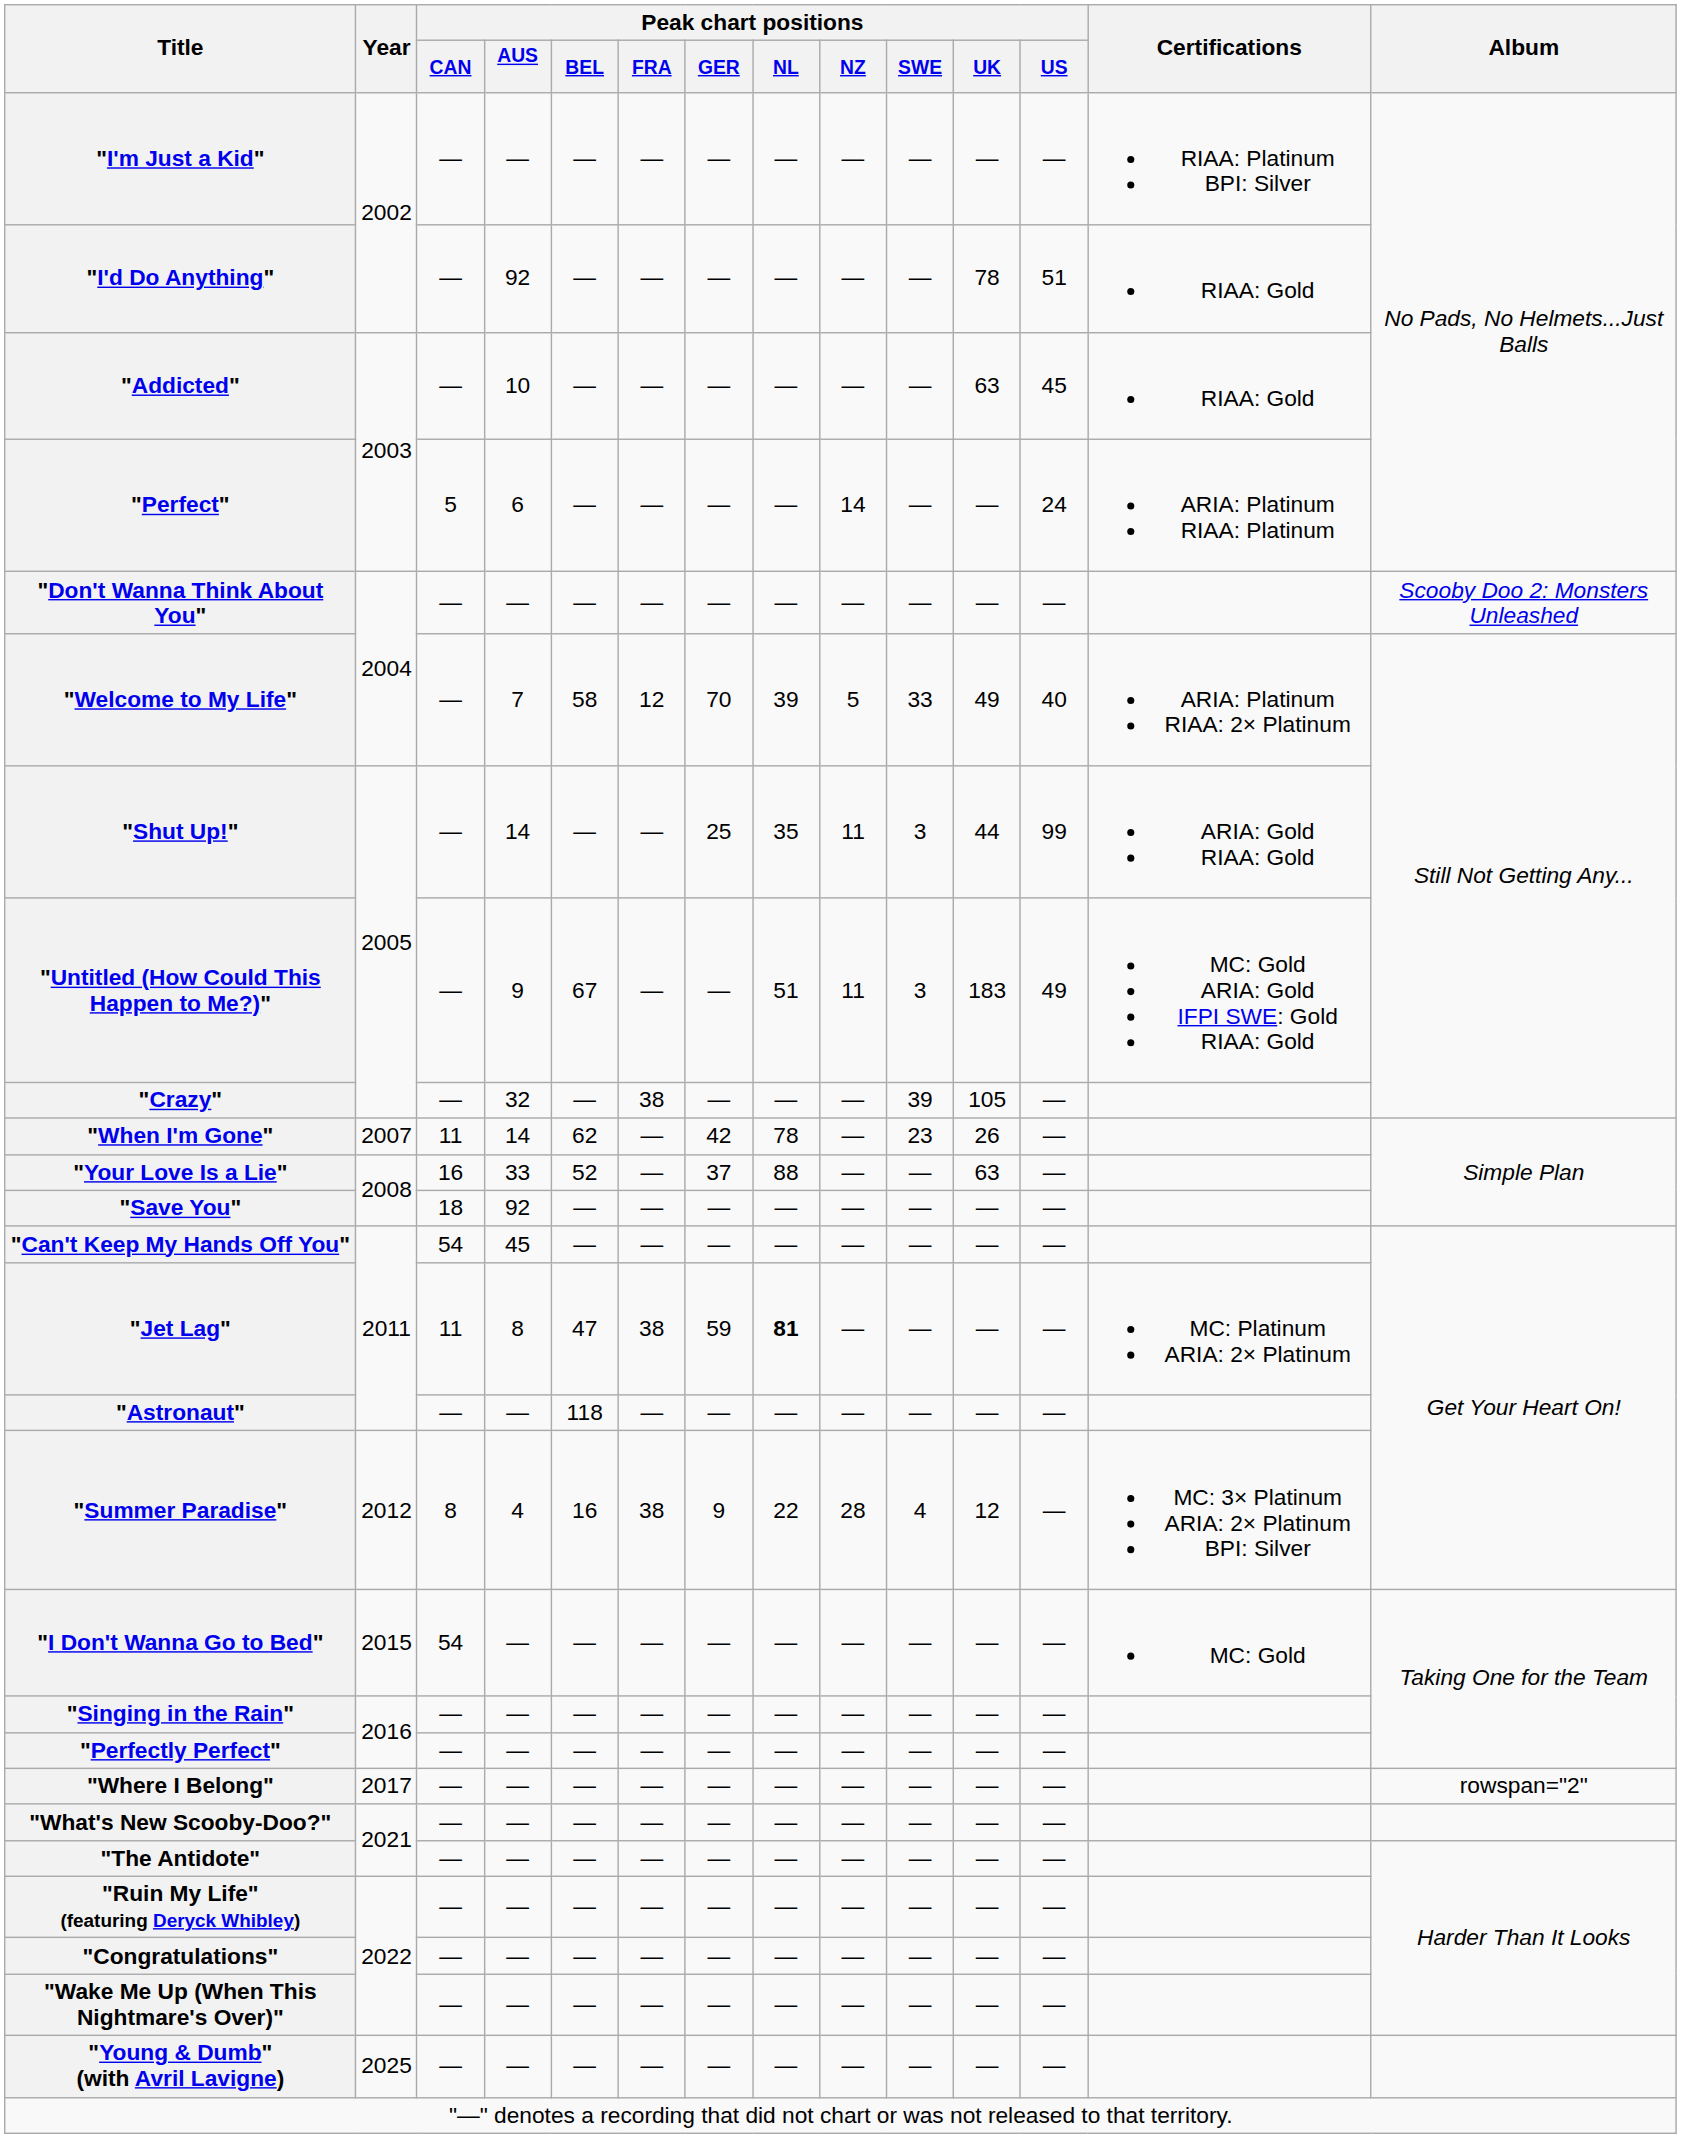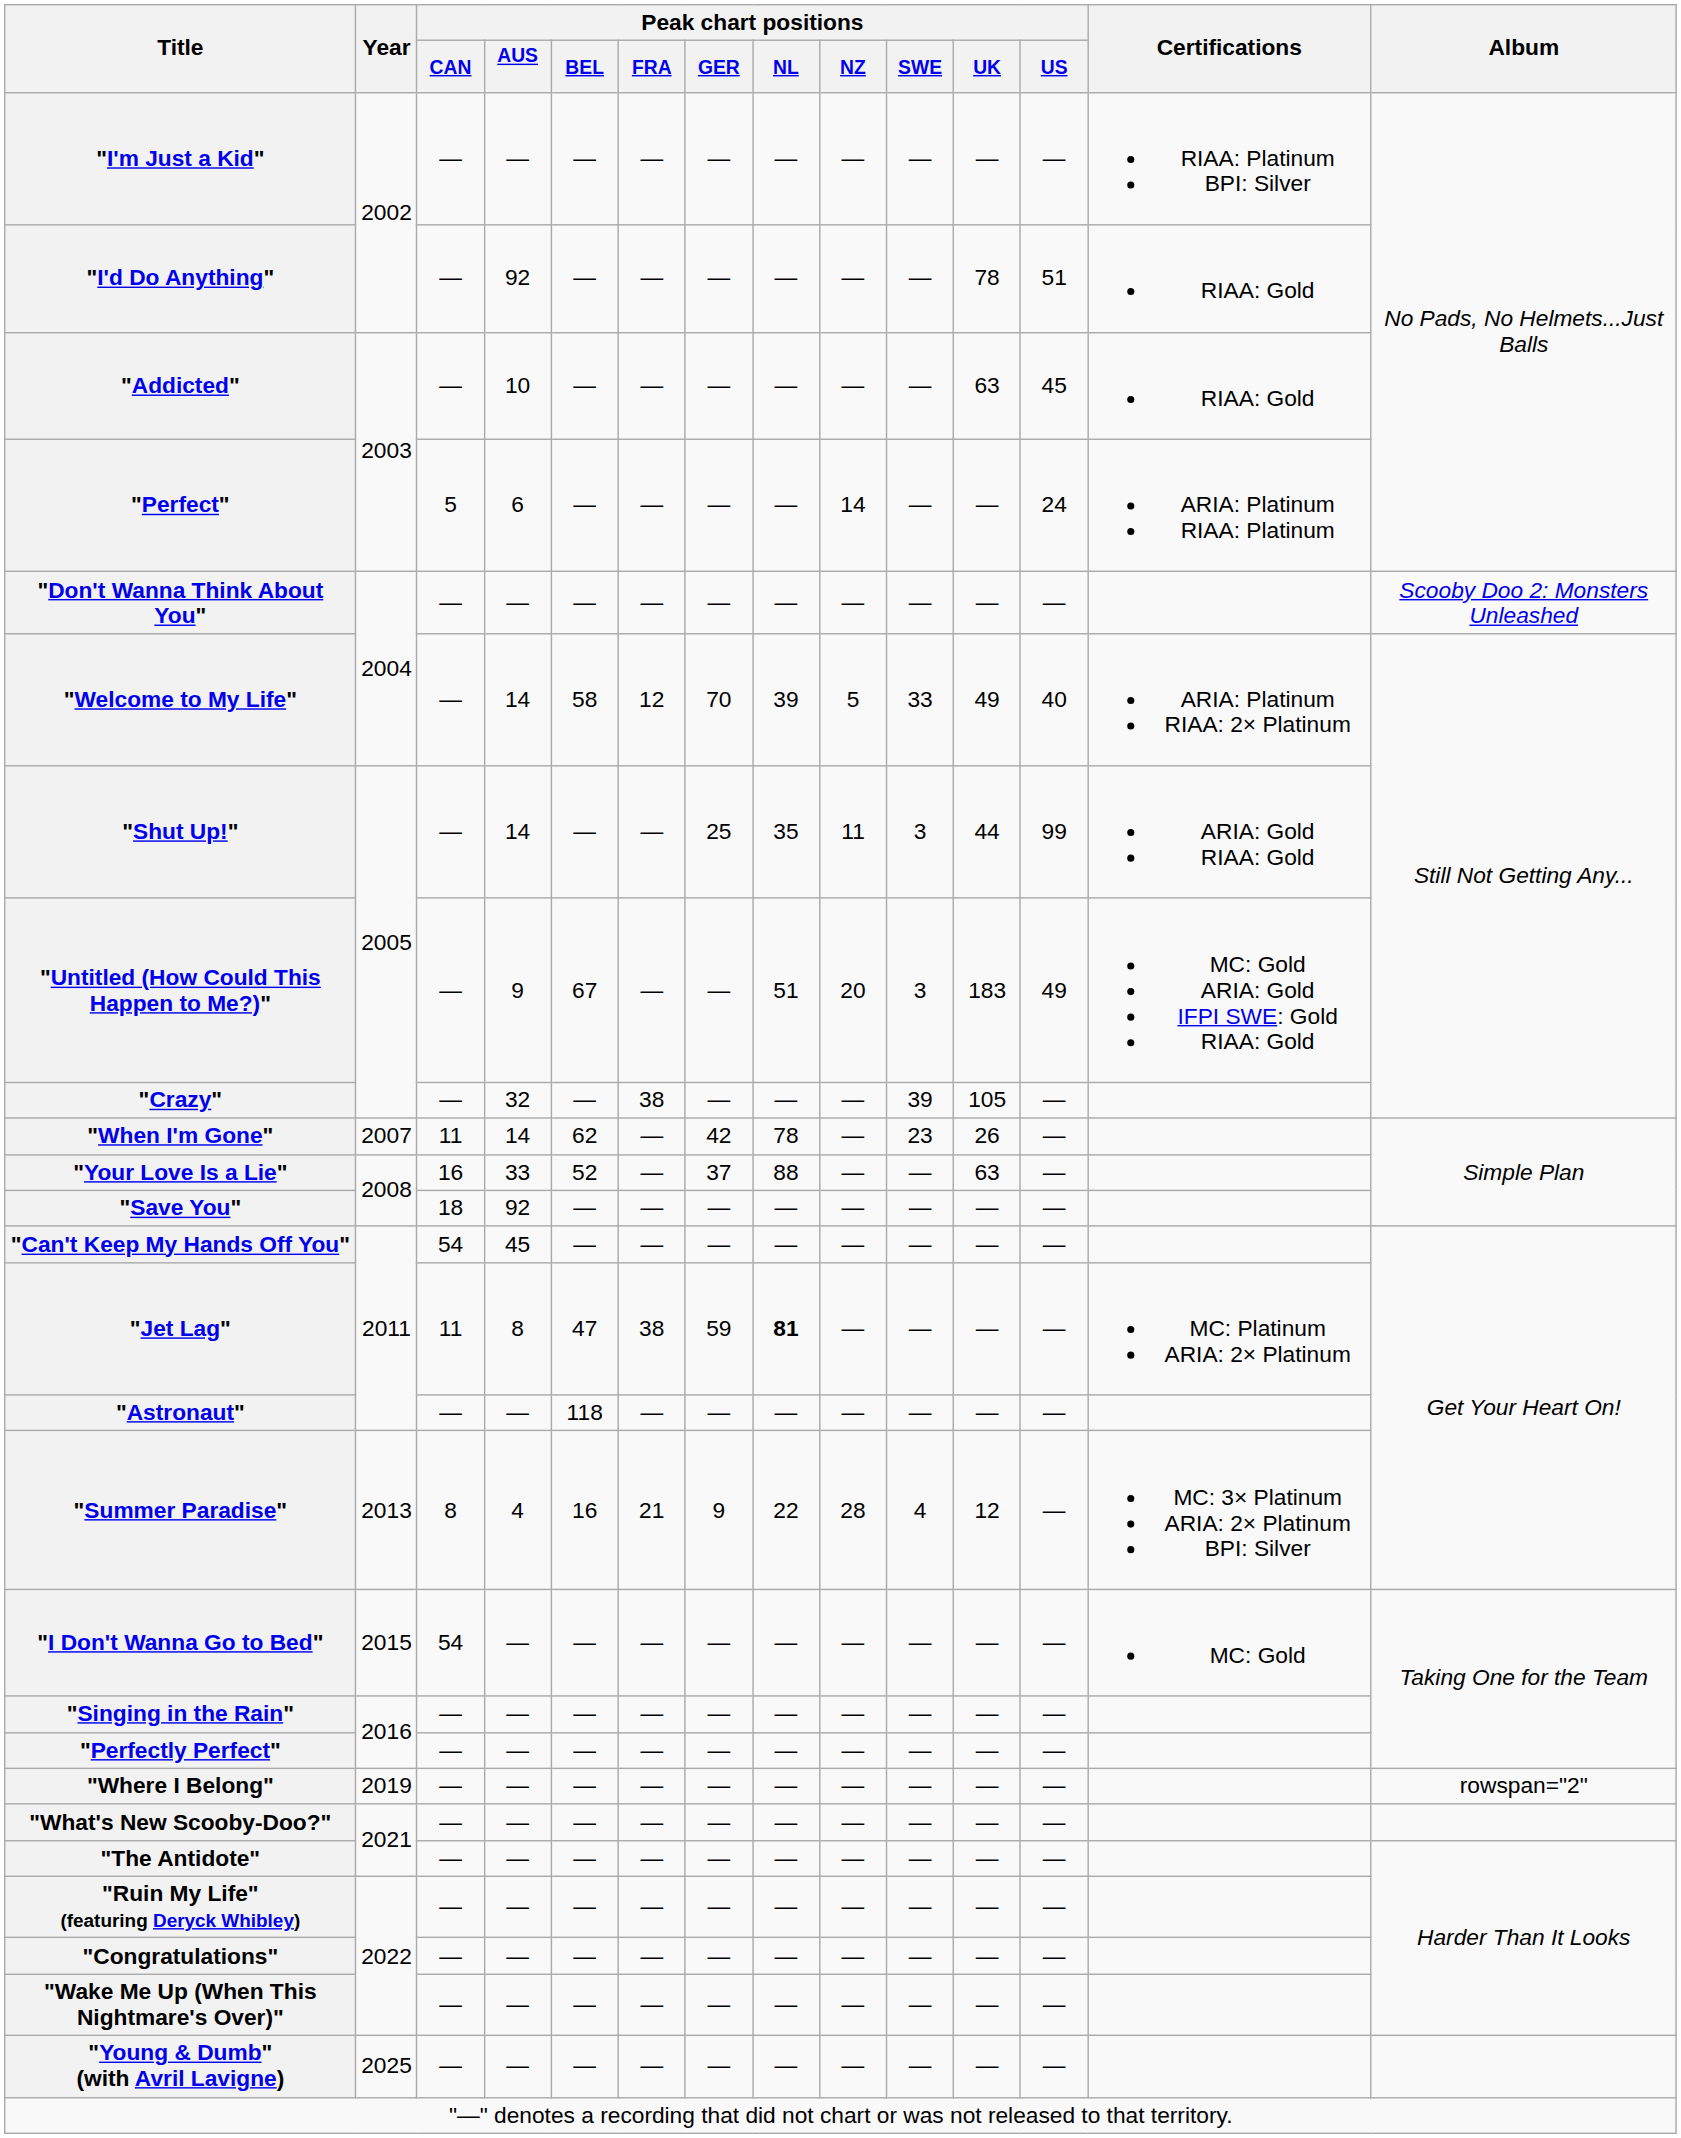(518, 699) 7 -> (518, 699) 14
(853, 990) 11 -> (853, 990) 20
(386, 1509) 2012 -> (386, 1509) 2013
(652, 1509) 38 -> (652, 1509) 21
(386, 1786) 2017 -> (386, 1786) 2019
